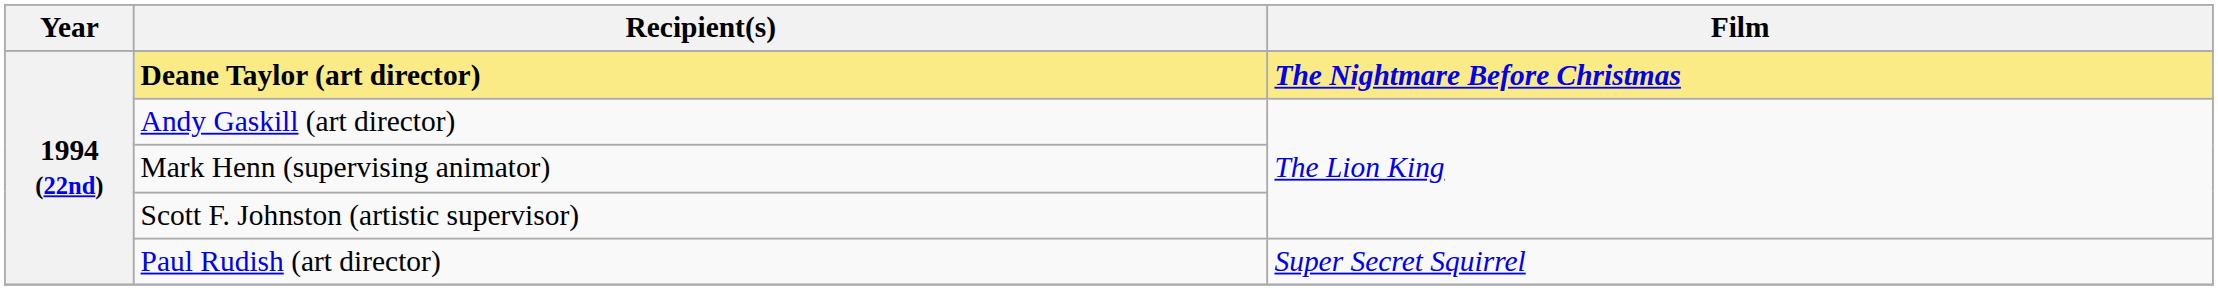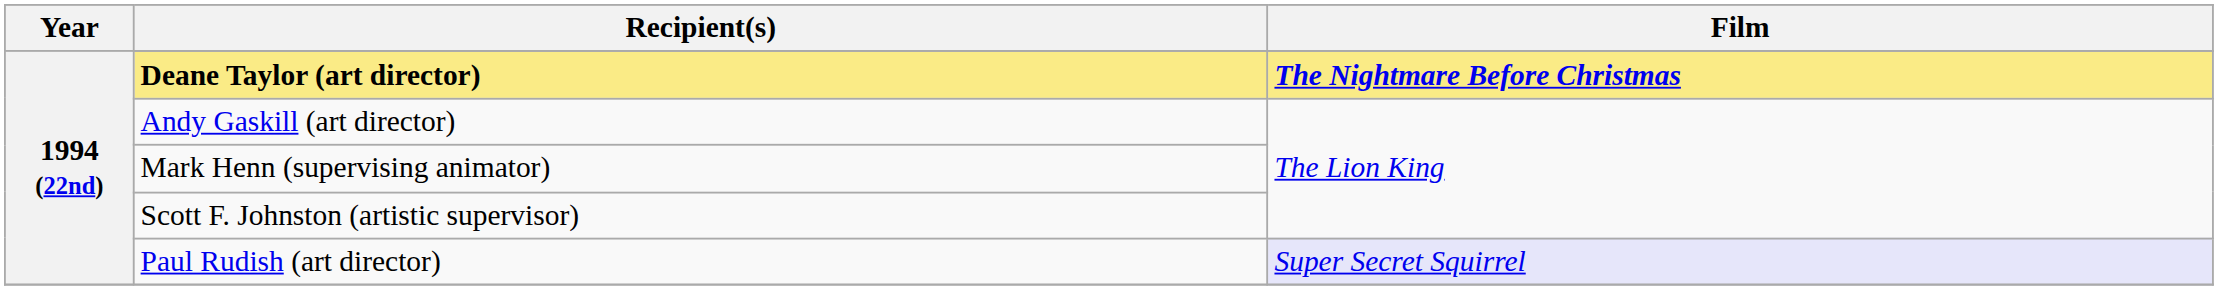(1400, 261) no background -> (1400, 261) lavender background
